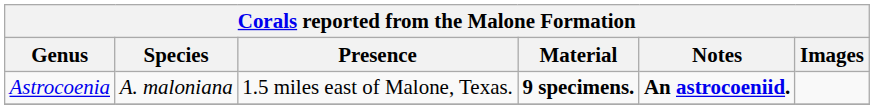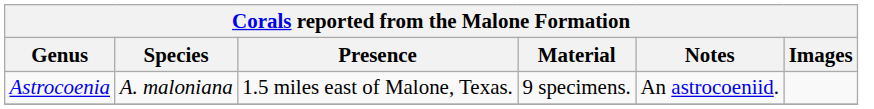(578, 87) bold -> (577, 87) normal
(717, 87) bold -> (710, 87) normal
